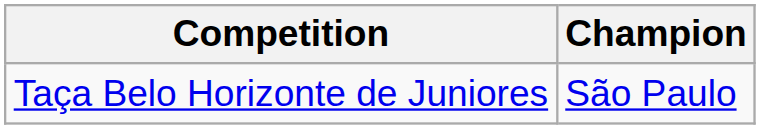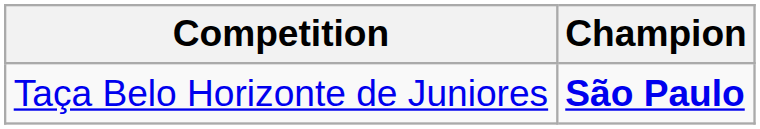(651, 92) normal -> (655, 92) bold
